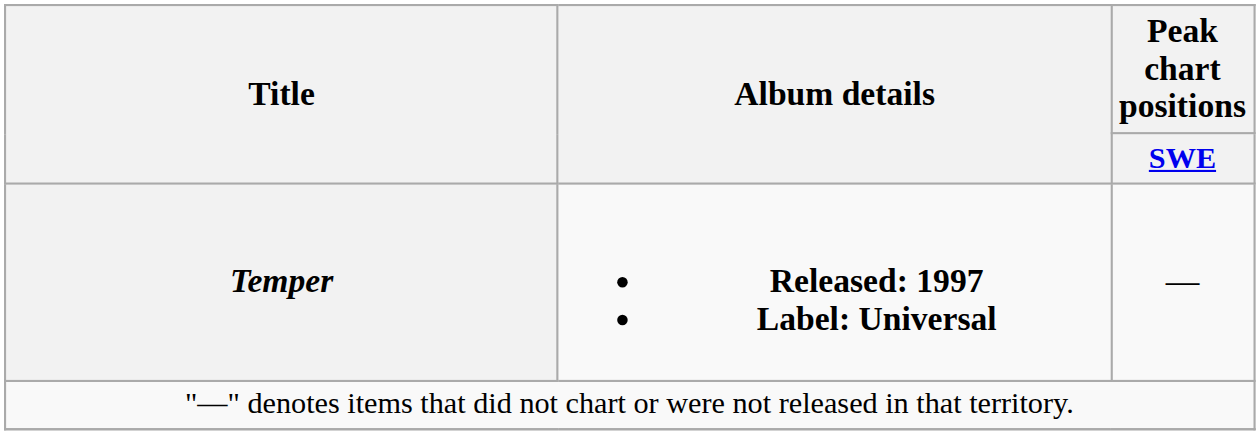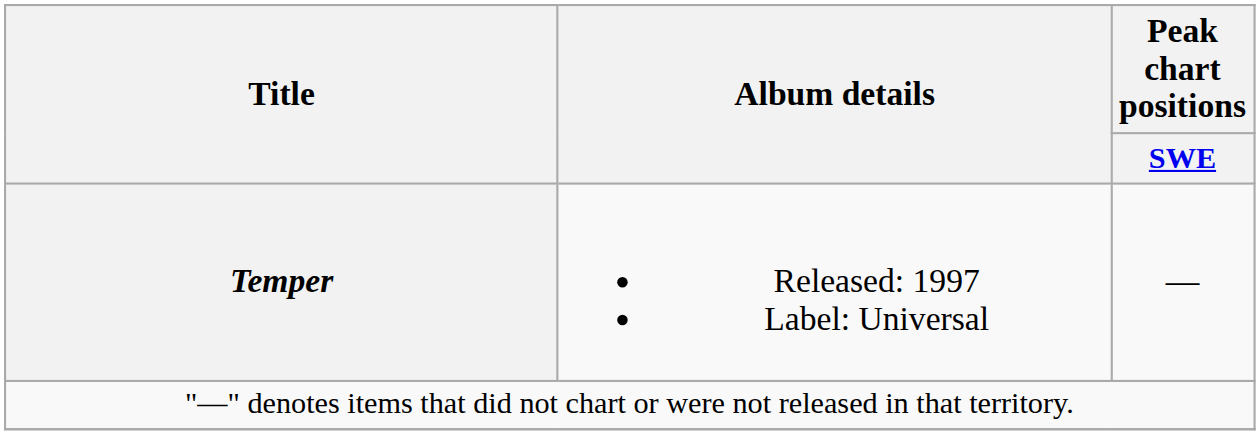(835, 301) bold -> (835, 301) normal
